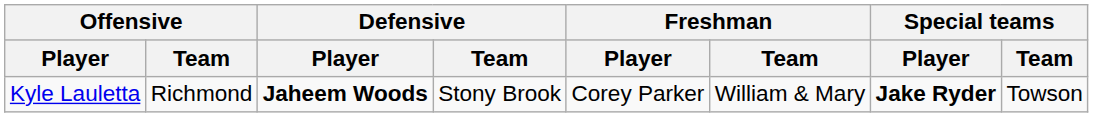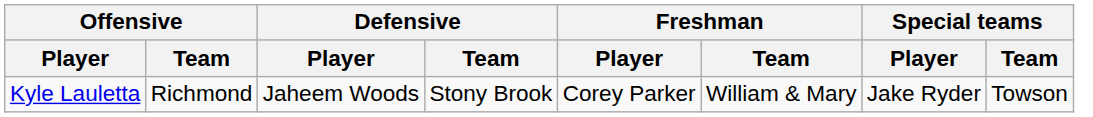(345, 93) bold -> (341, 93) normal
(936, 93) bold -> (924, 93) normal
